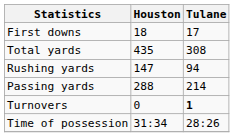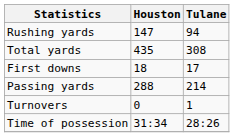rows swapped: (44, 32) <-> (51, 68)
(189, 105) bold -> (189, 105) normal
